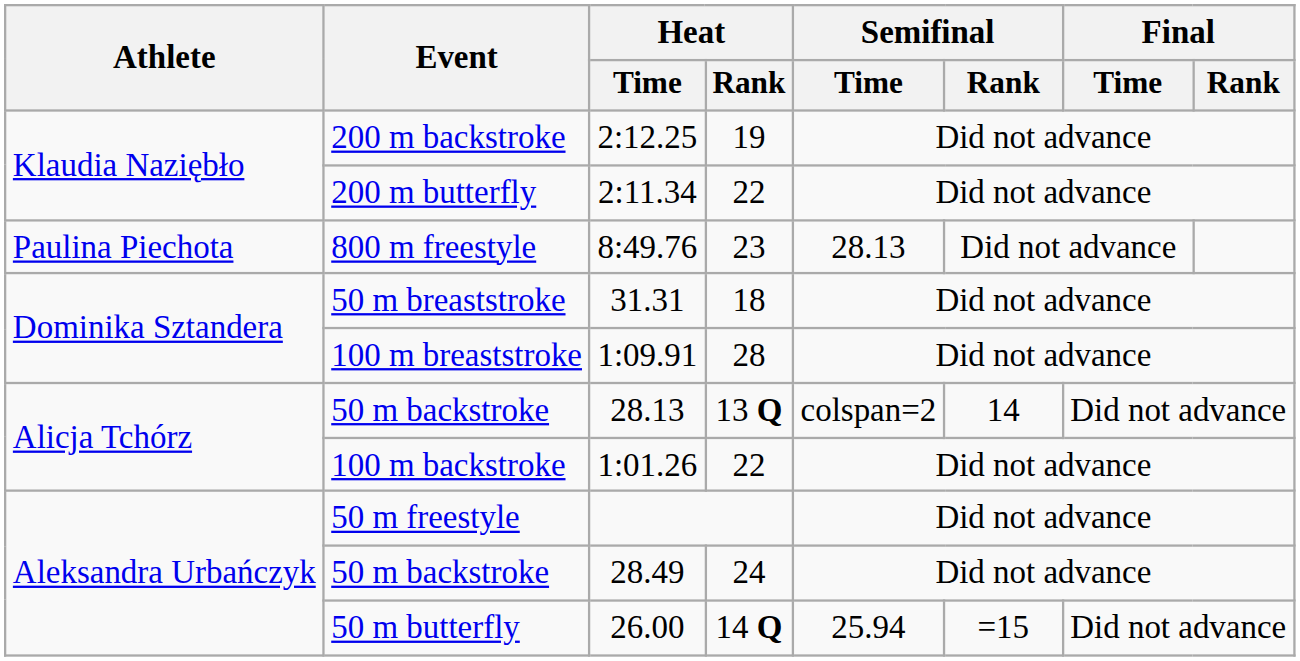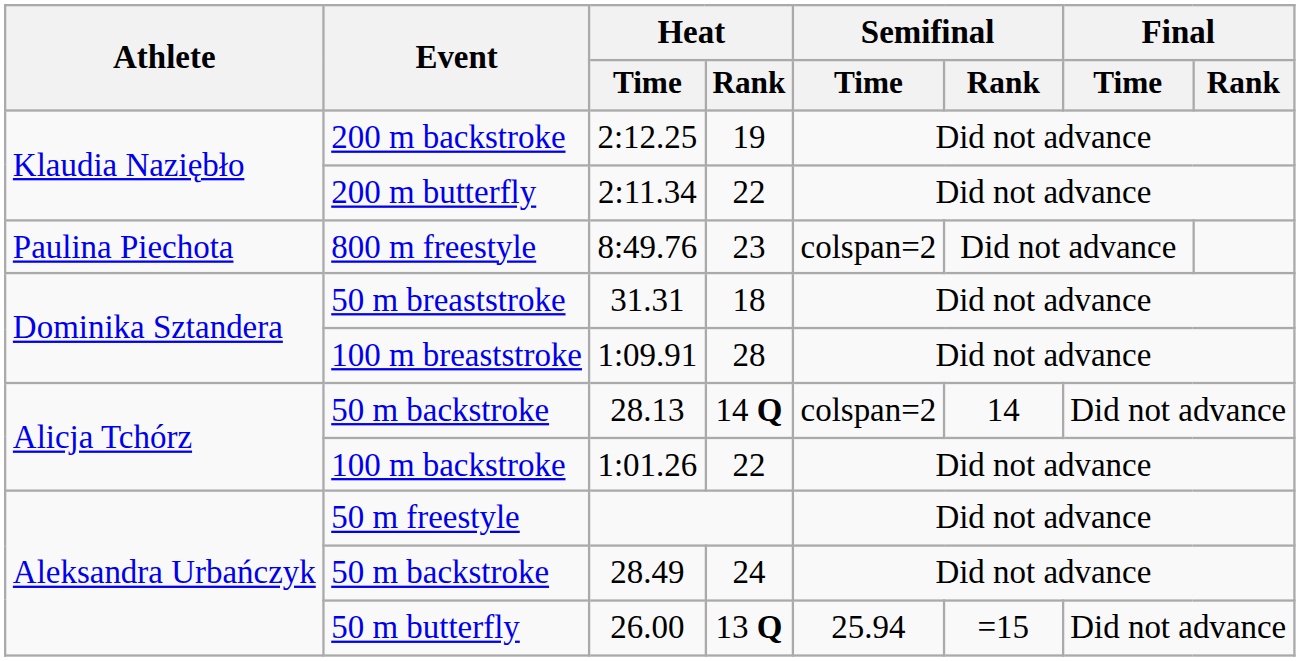(868, 246) 28.13 -> (868, 246) colspan=2
(749, 409) 13 Q -> (749, 409) 14 Q
(749, 627) 14 Q -> (749, 627) 13 Q
